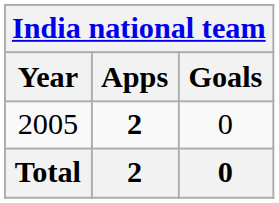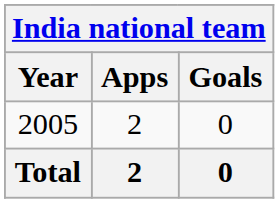(135, 124) bold -> (135, 124) normal
